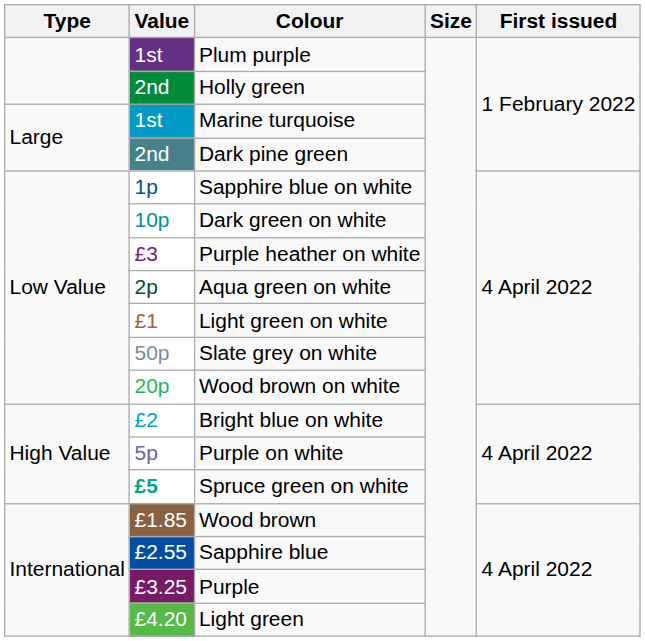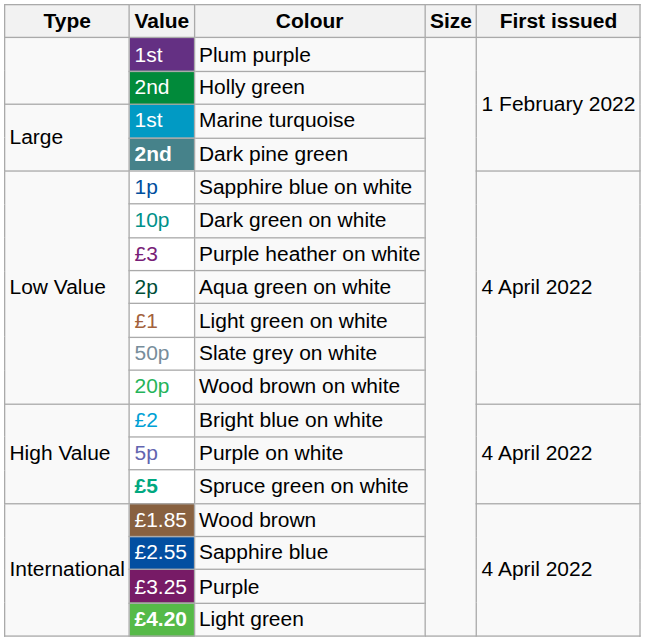(152, 154) normal -> (153, 154) bold
(161, 619) normal -> (161, 619) bold
